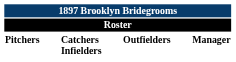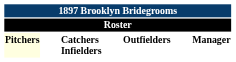(22, 39) no background -> (22, 39) lightyellow background
